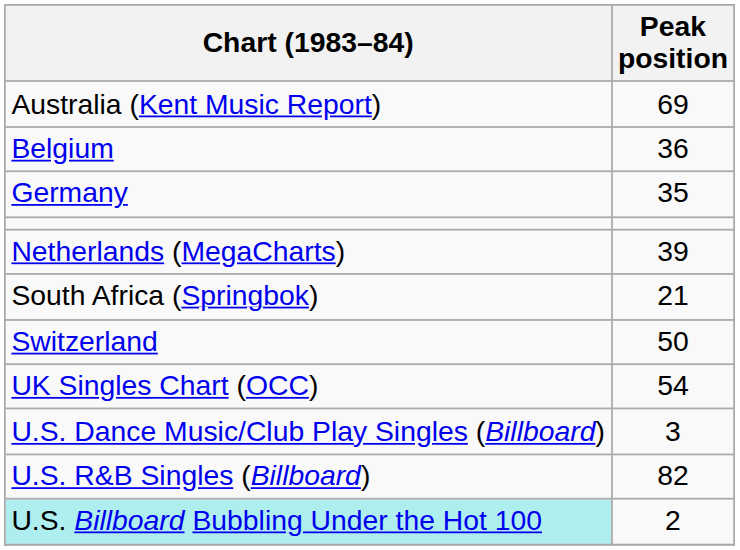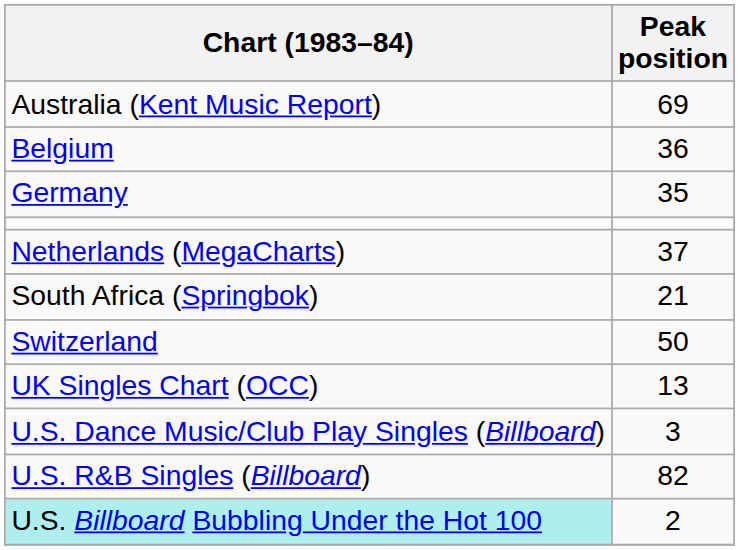(673, 251) 39 -> (673, 251) 37
(673, 386) 54 -> (673, 386) 13
